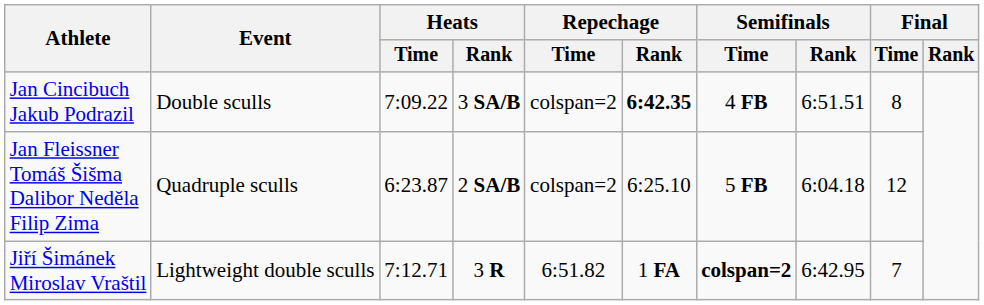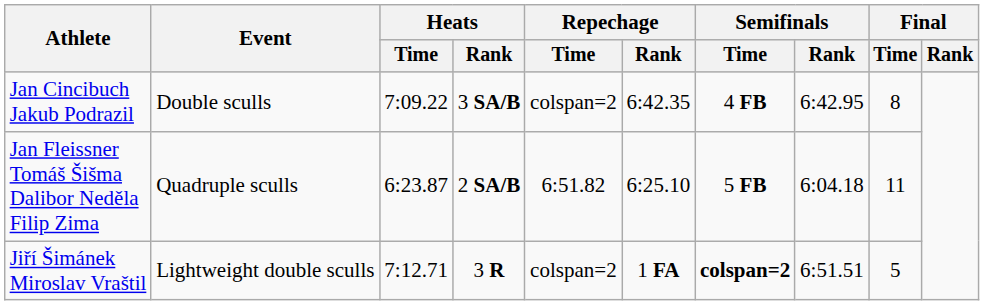(659, 102) bold -> (658, 102) normal
(833, 102) 6:51.51 -> (832, 102) 6:42.95
(573, 186) colspan=2 -> (573, 186) 6:51.82
(896, 186) 12 -> (895, 186) 11
(573, 270) 6:51.82 -> (573, 270) colspan=2
(833, 270) 6:42.95 -> (832, 270) 6:51.51
(896, 270) 7 -> (895, 270) 5
